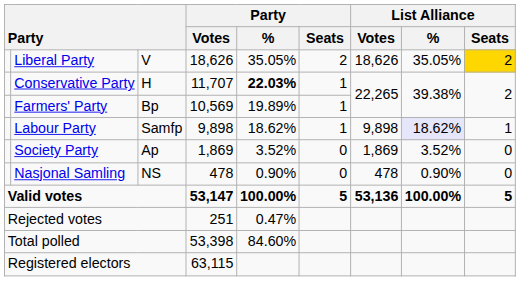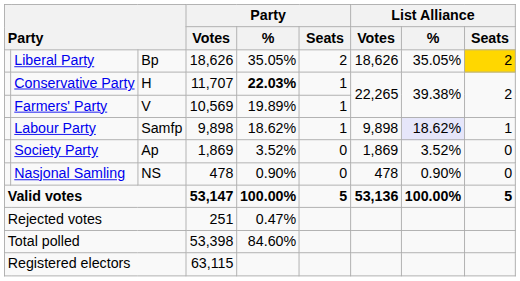(146, 60) V -> (150, 60) Bp
(150, 106) Bp -> (146, 106) V
